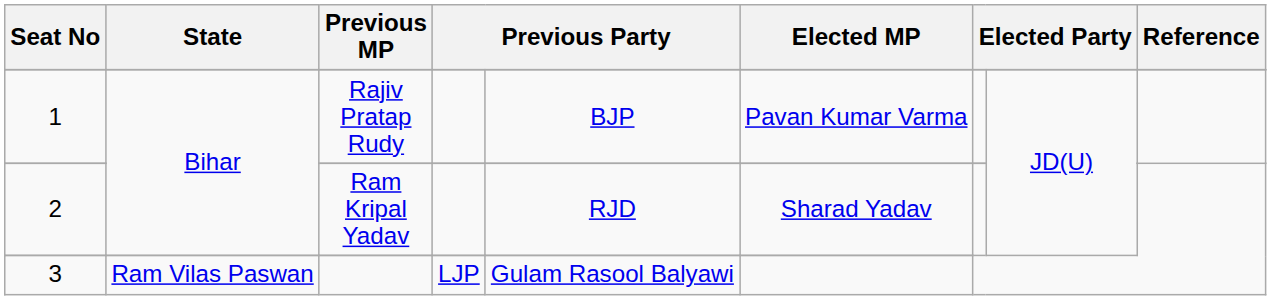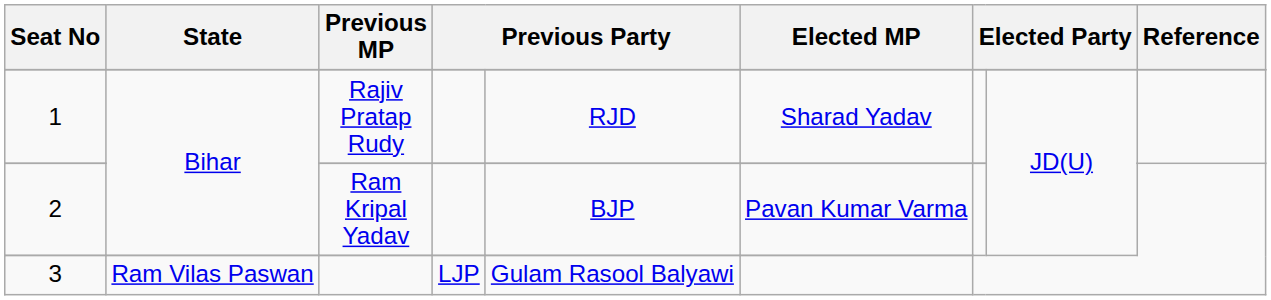(612, 116) BJP -> (612, 116) RJD
(856, 116) Pavan Kumar Varma -> (856, 116) Sharad Yadav
(612, 209) RJD -> (612, 209) BJP
(856, 209) Sharad Yadav -> (856, 209) Pavan Kumar Varma
